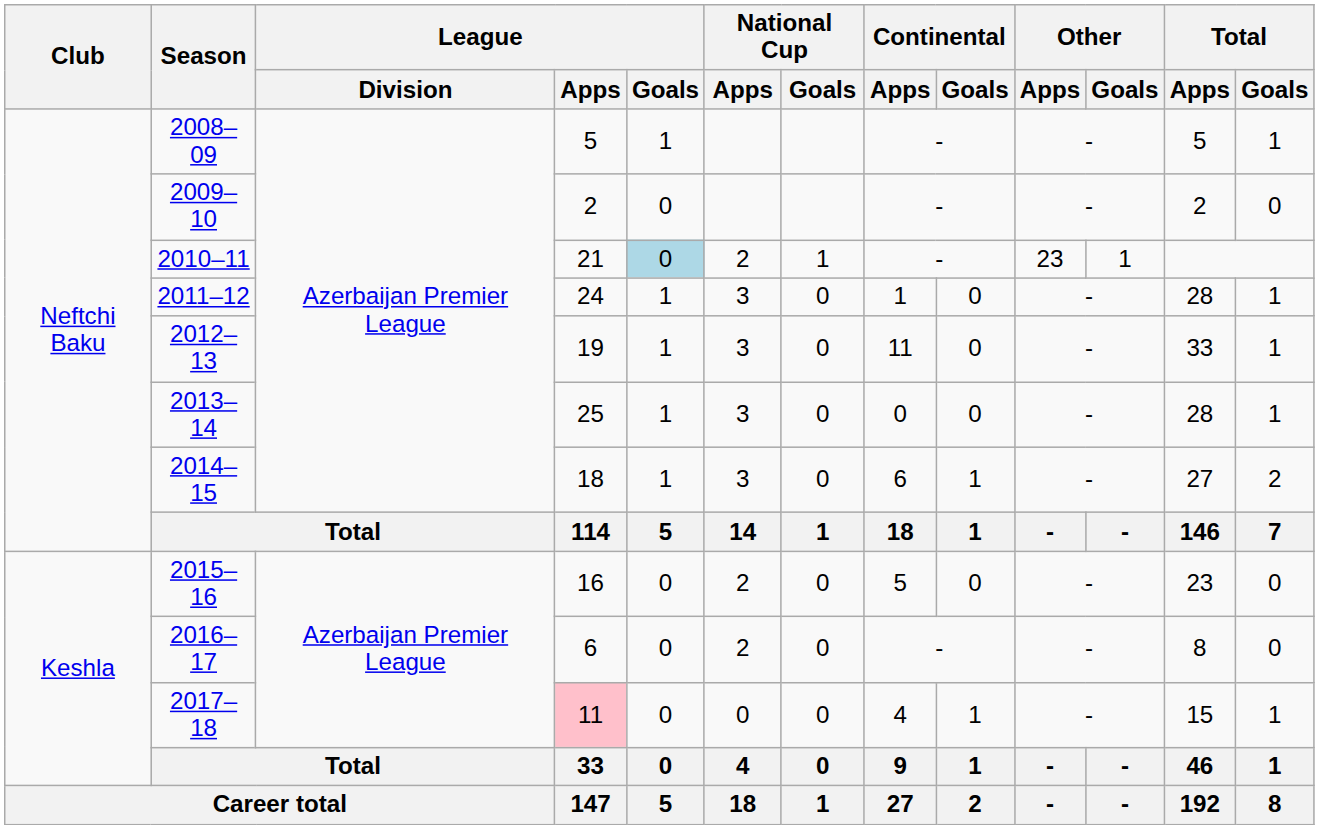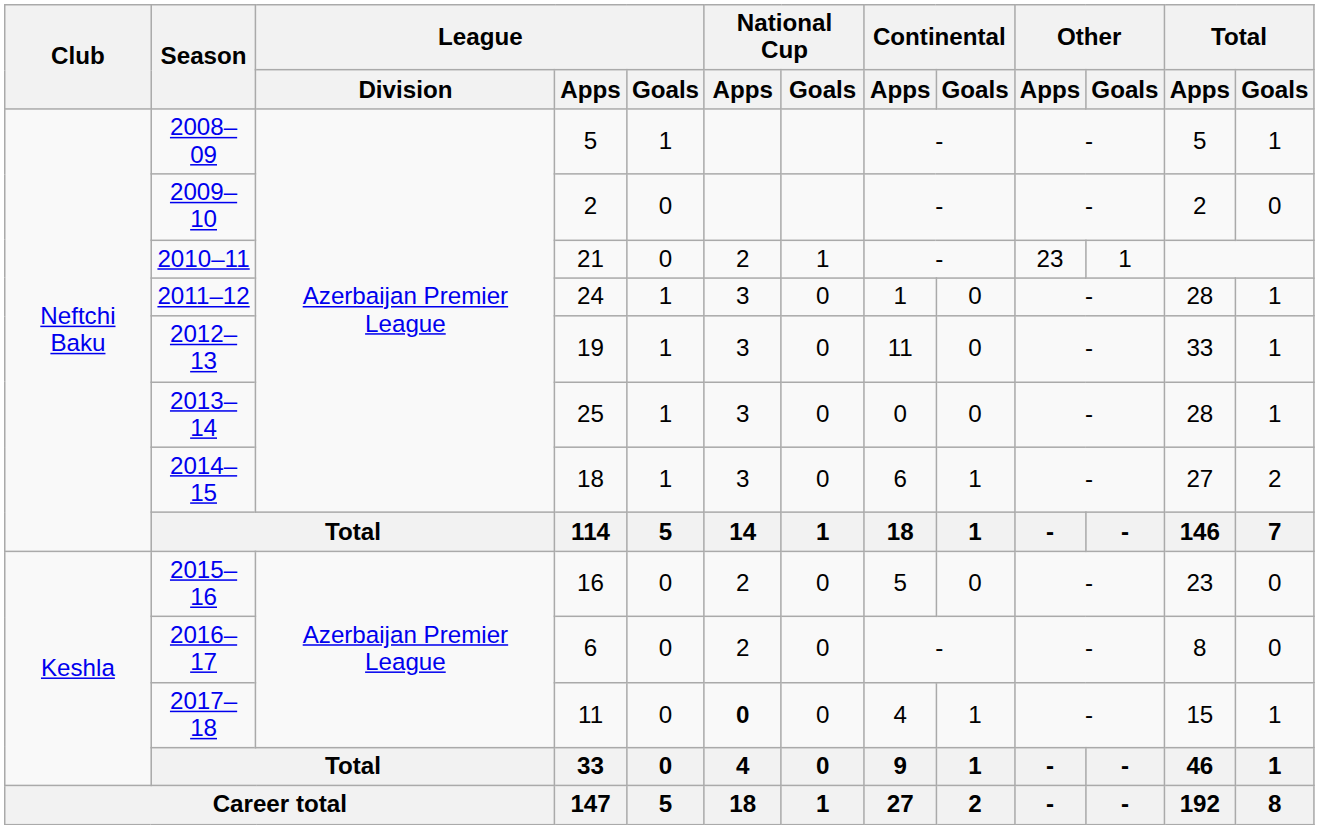(665, 258) lightblue background -> (665, 258) no background
(591, 714) pink background -> (591, 714) no background
(743, 714) normal -> (743, 714) bold
